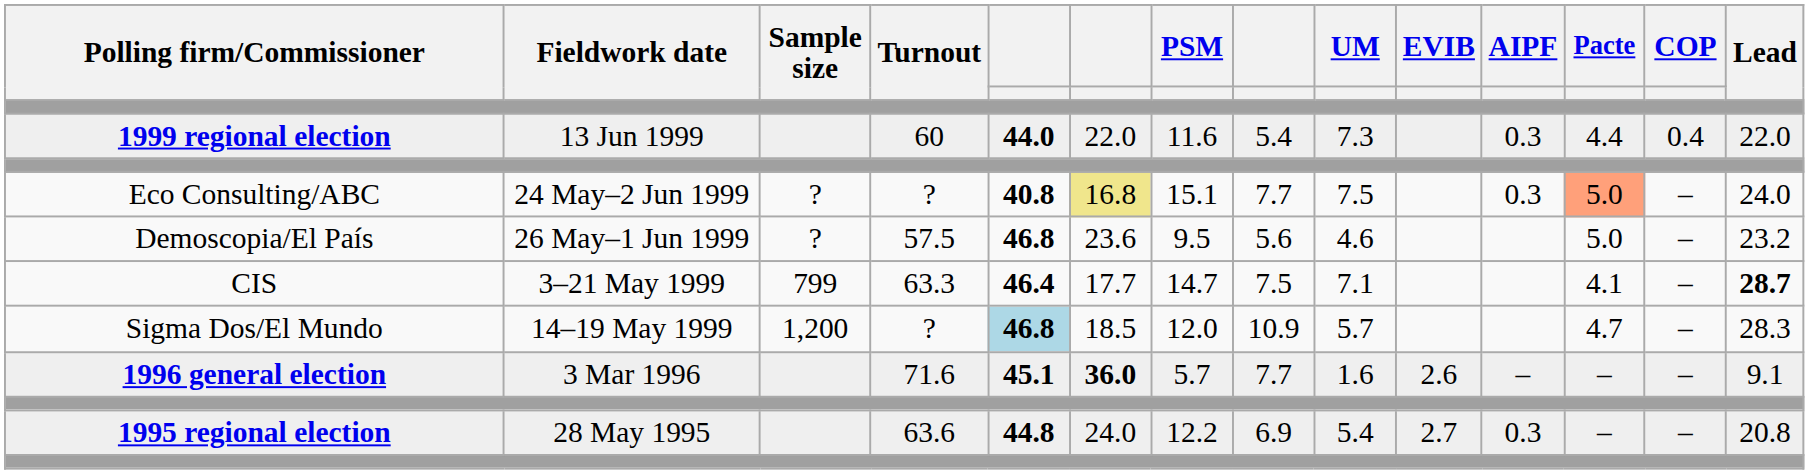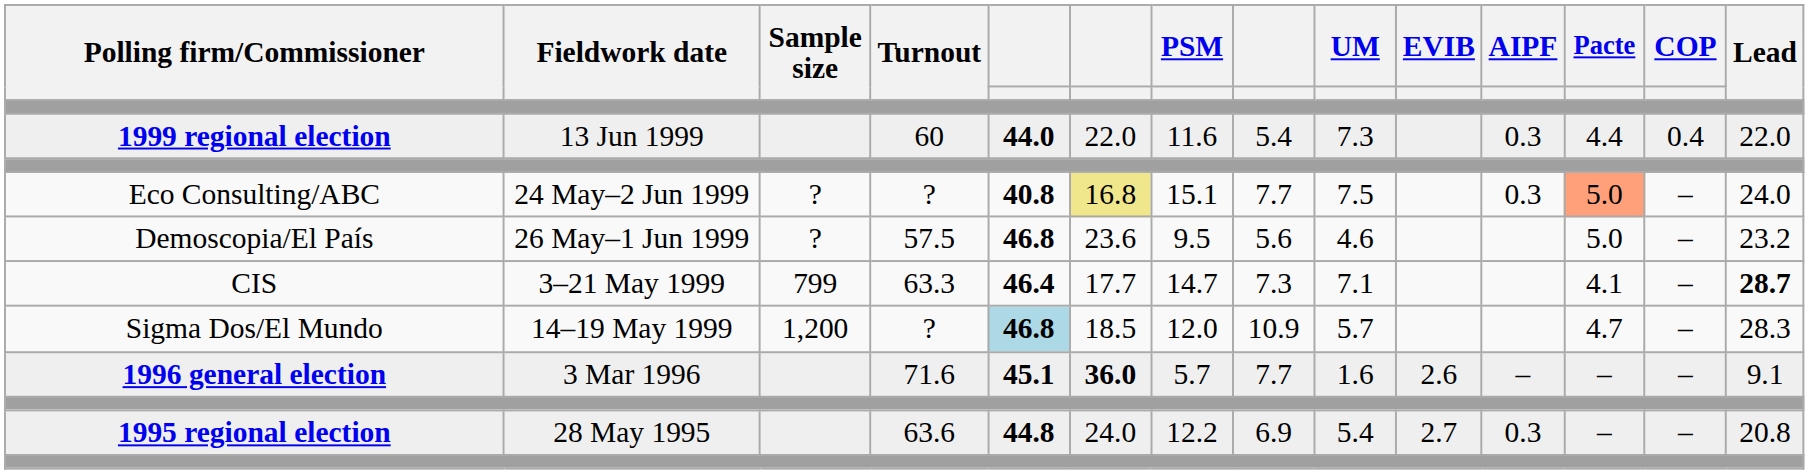(1274, 283) 7.5 -> (1274, 283) 7.3
